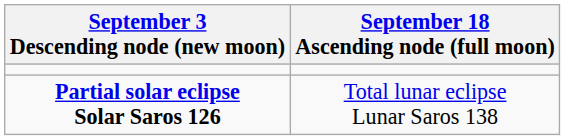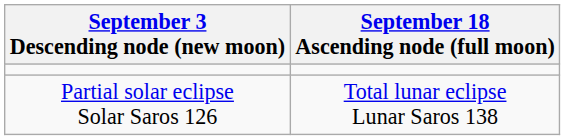(147, 104) bold -> (147, 104) normal
